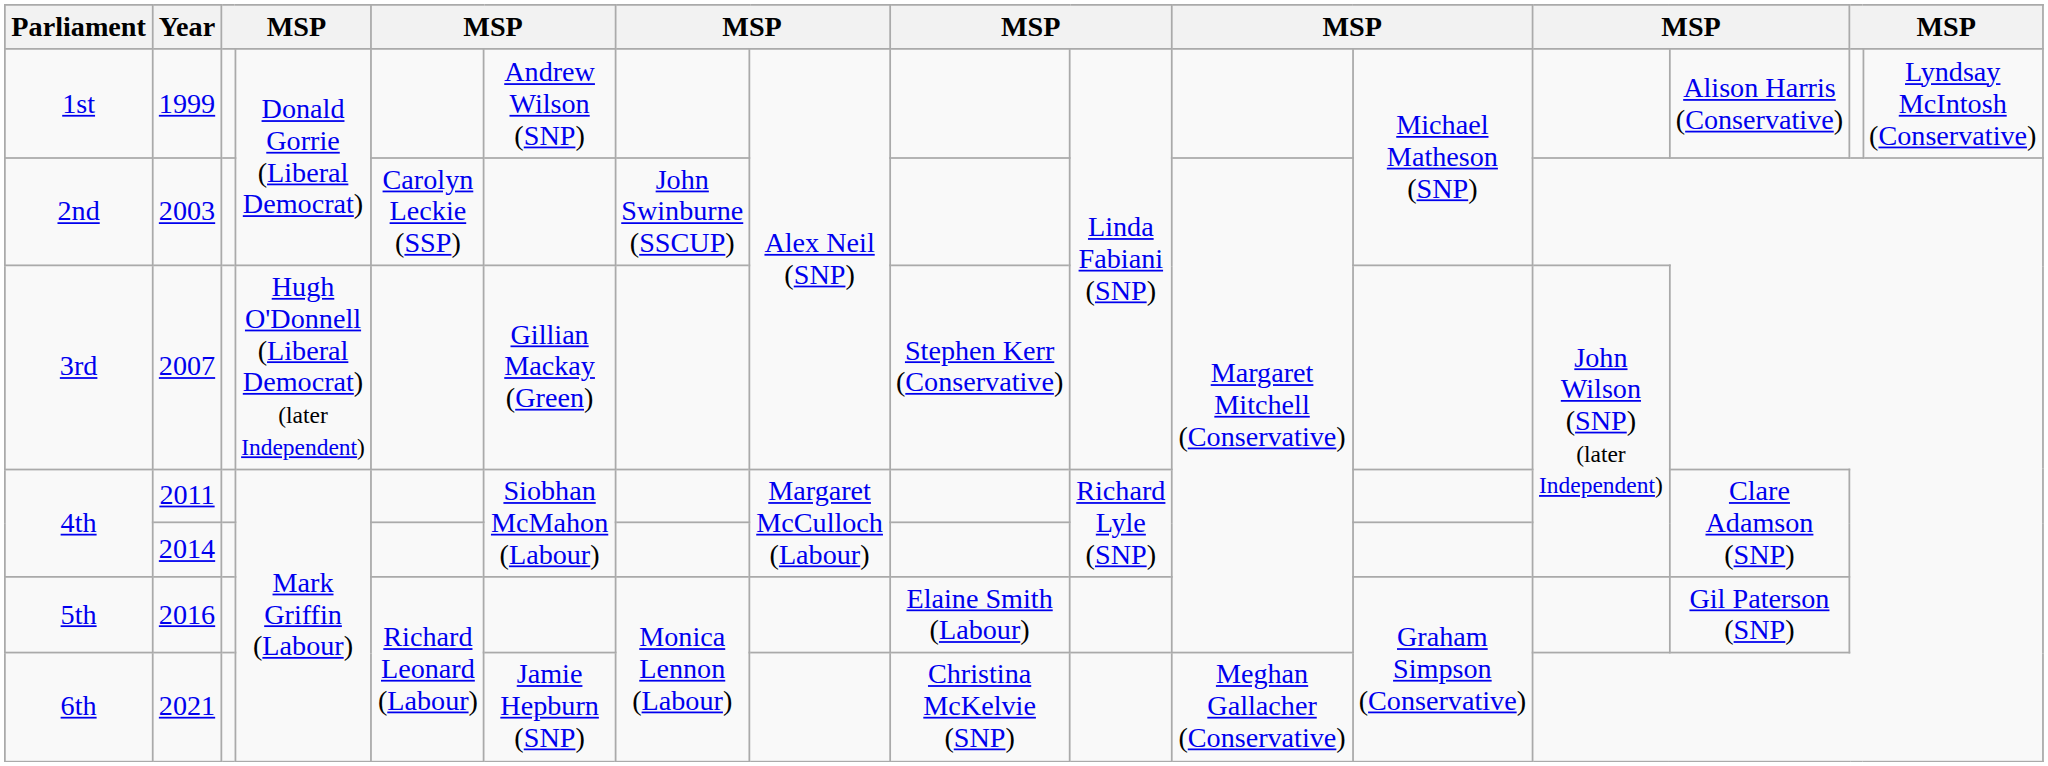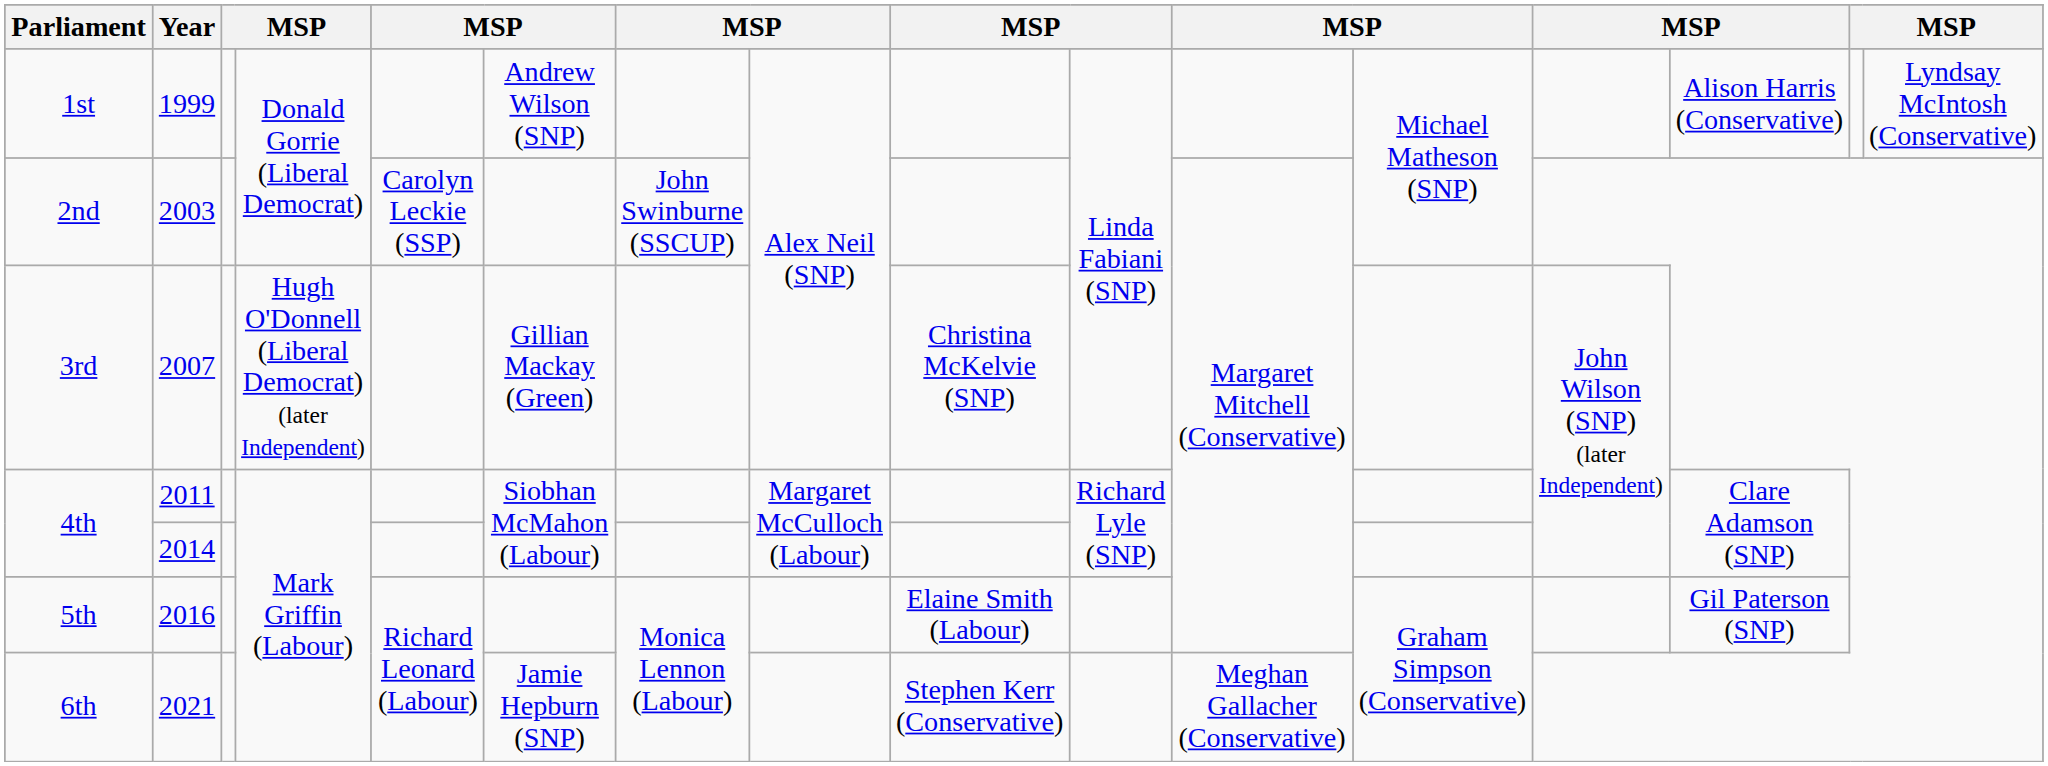(980, 366) Stephen Kerr (Conservative) -> (980, 366) Christina McKelvie (SNP)
(980, 706) Christina McKelvie (SNP) -> (980, 706) Stephen Kerr (Conservative)
